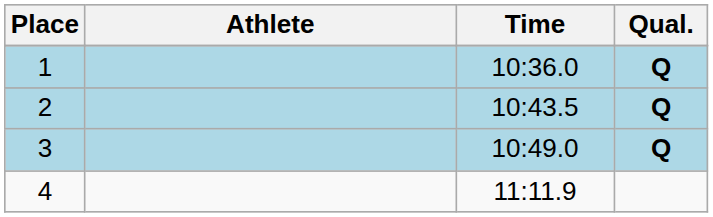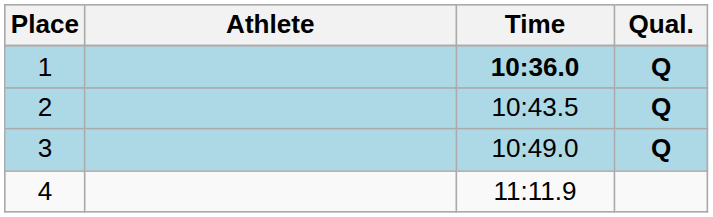(535, 66) normal -> (535, 66) bold
